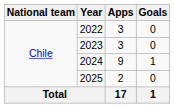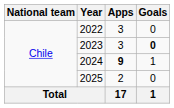(153, 45) normal -> (153, 45) bold
(121, 62) normal -> (121, 62) bold
